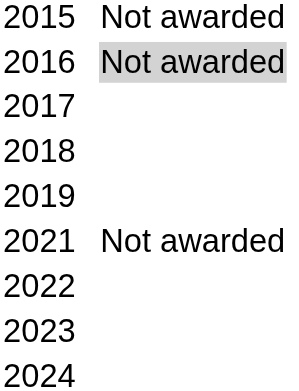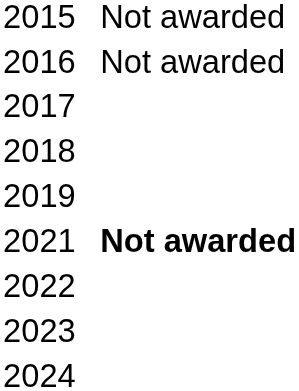(193, 61) lightgrey background -> (193, 61) no background
(193, 241) normal -> (198, 241) bold
